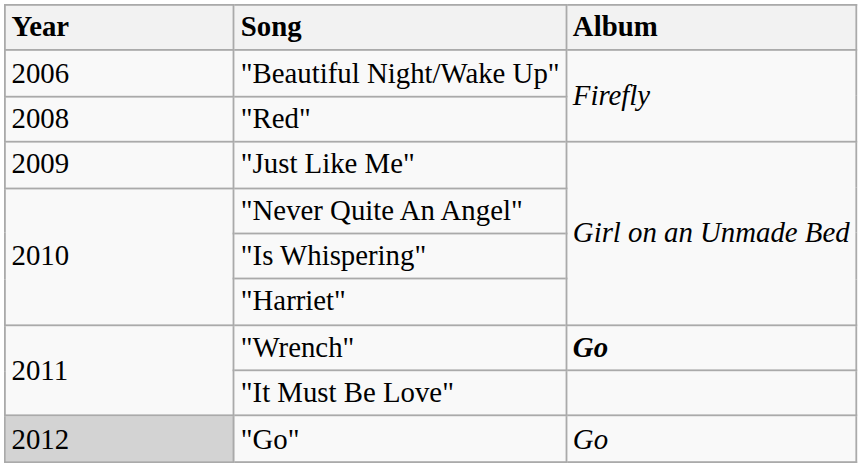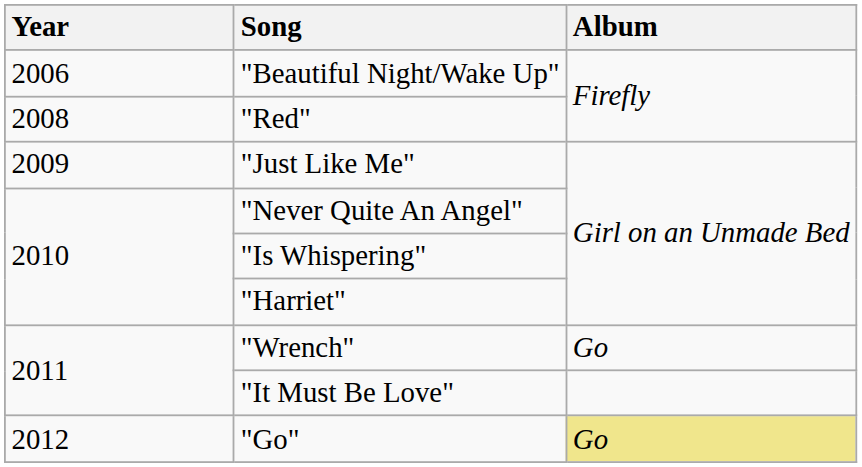(590, 347) bold -> (590, 347) normal
(40, 438) lightgrey background -> (40, 438) no background
(590, 438) no background -> (590, 438) khaki background
